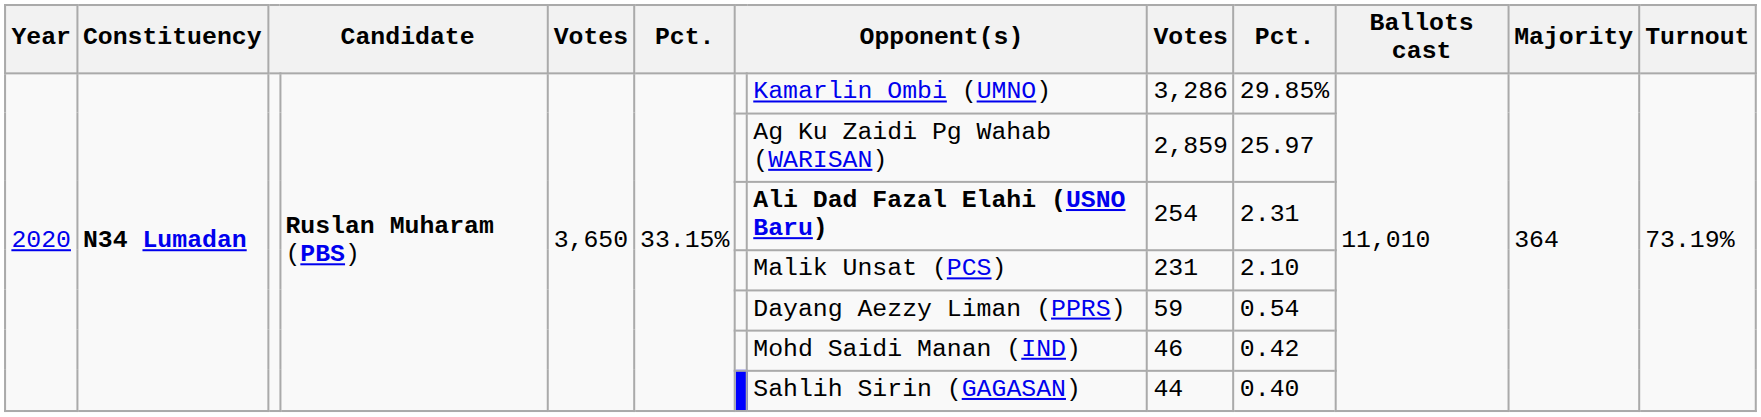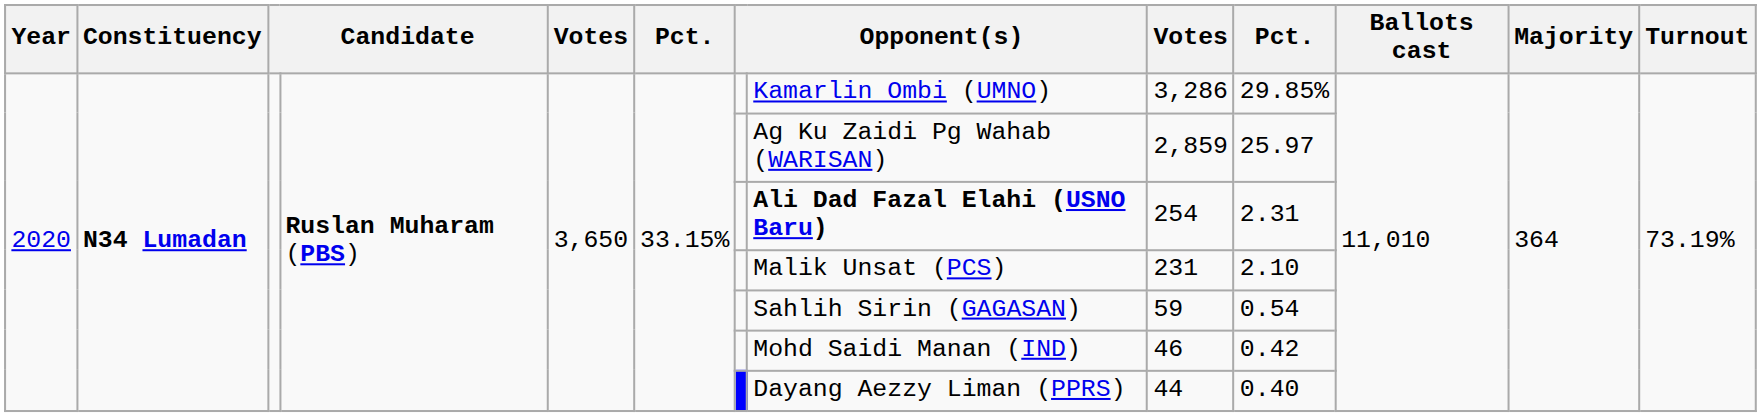(939, 310) Dayang Aezzy Liman (PPRS) -> (917, 310) Sahlih Sirin (GAGASAN)
(917, 390) Sahlih Sirin (GAGASAN) -> (939, 390) Dayang Aezzy Liman (PPRS)
